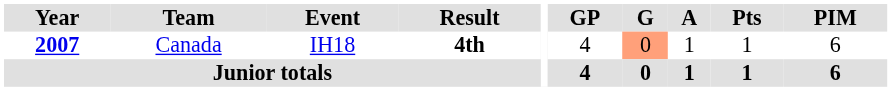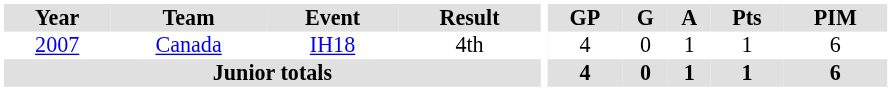(57, 45) bold -> (57, 45) normal
(470, 45) bold -> (470, 45) normal
(645, 45) lightsalmon background -> (645, 45) no background
